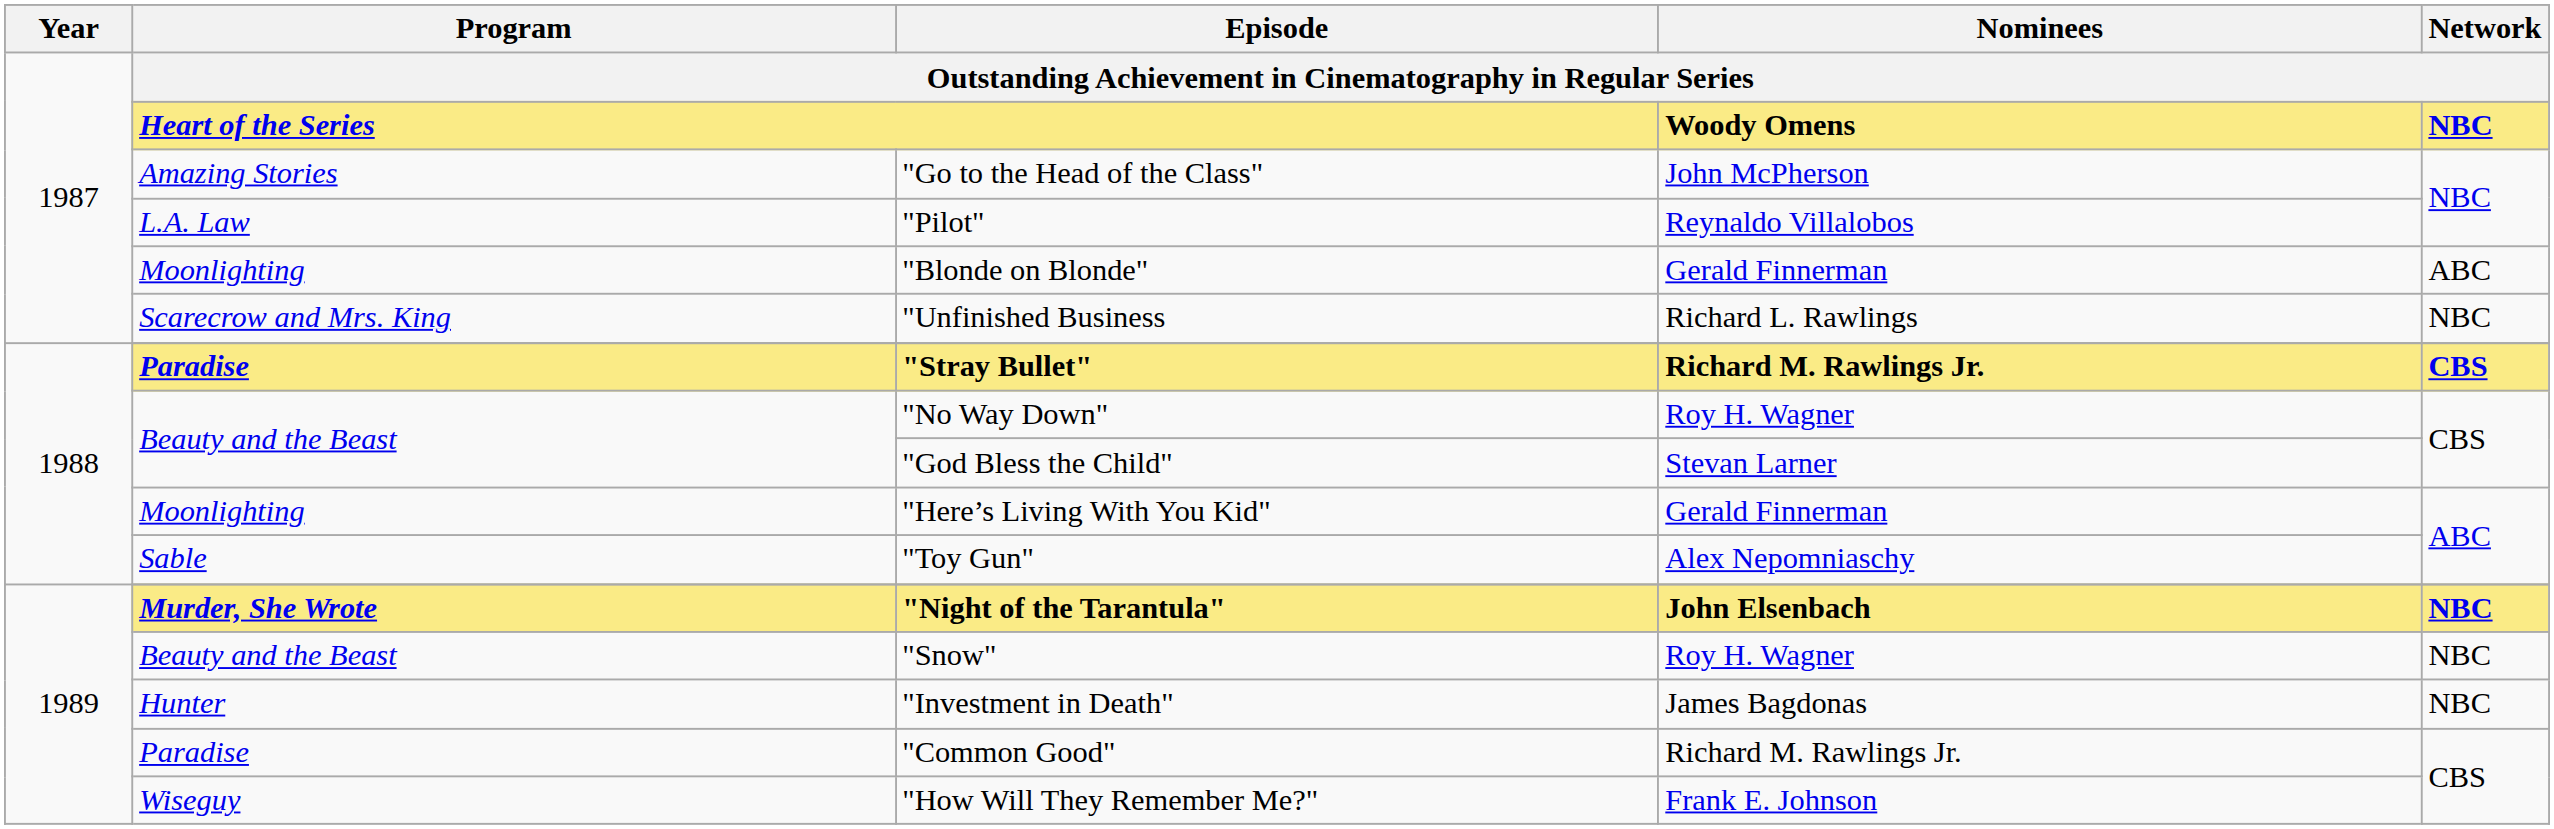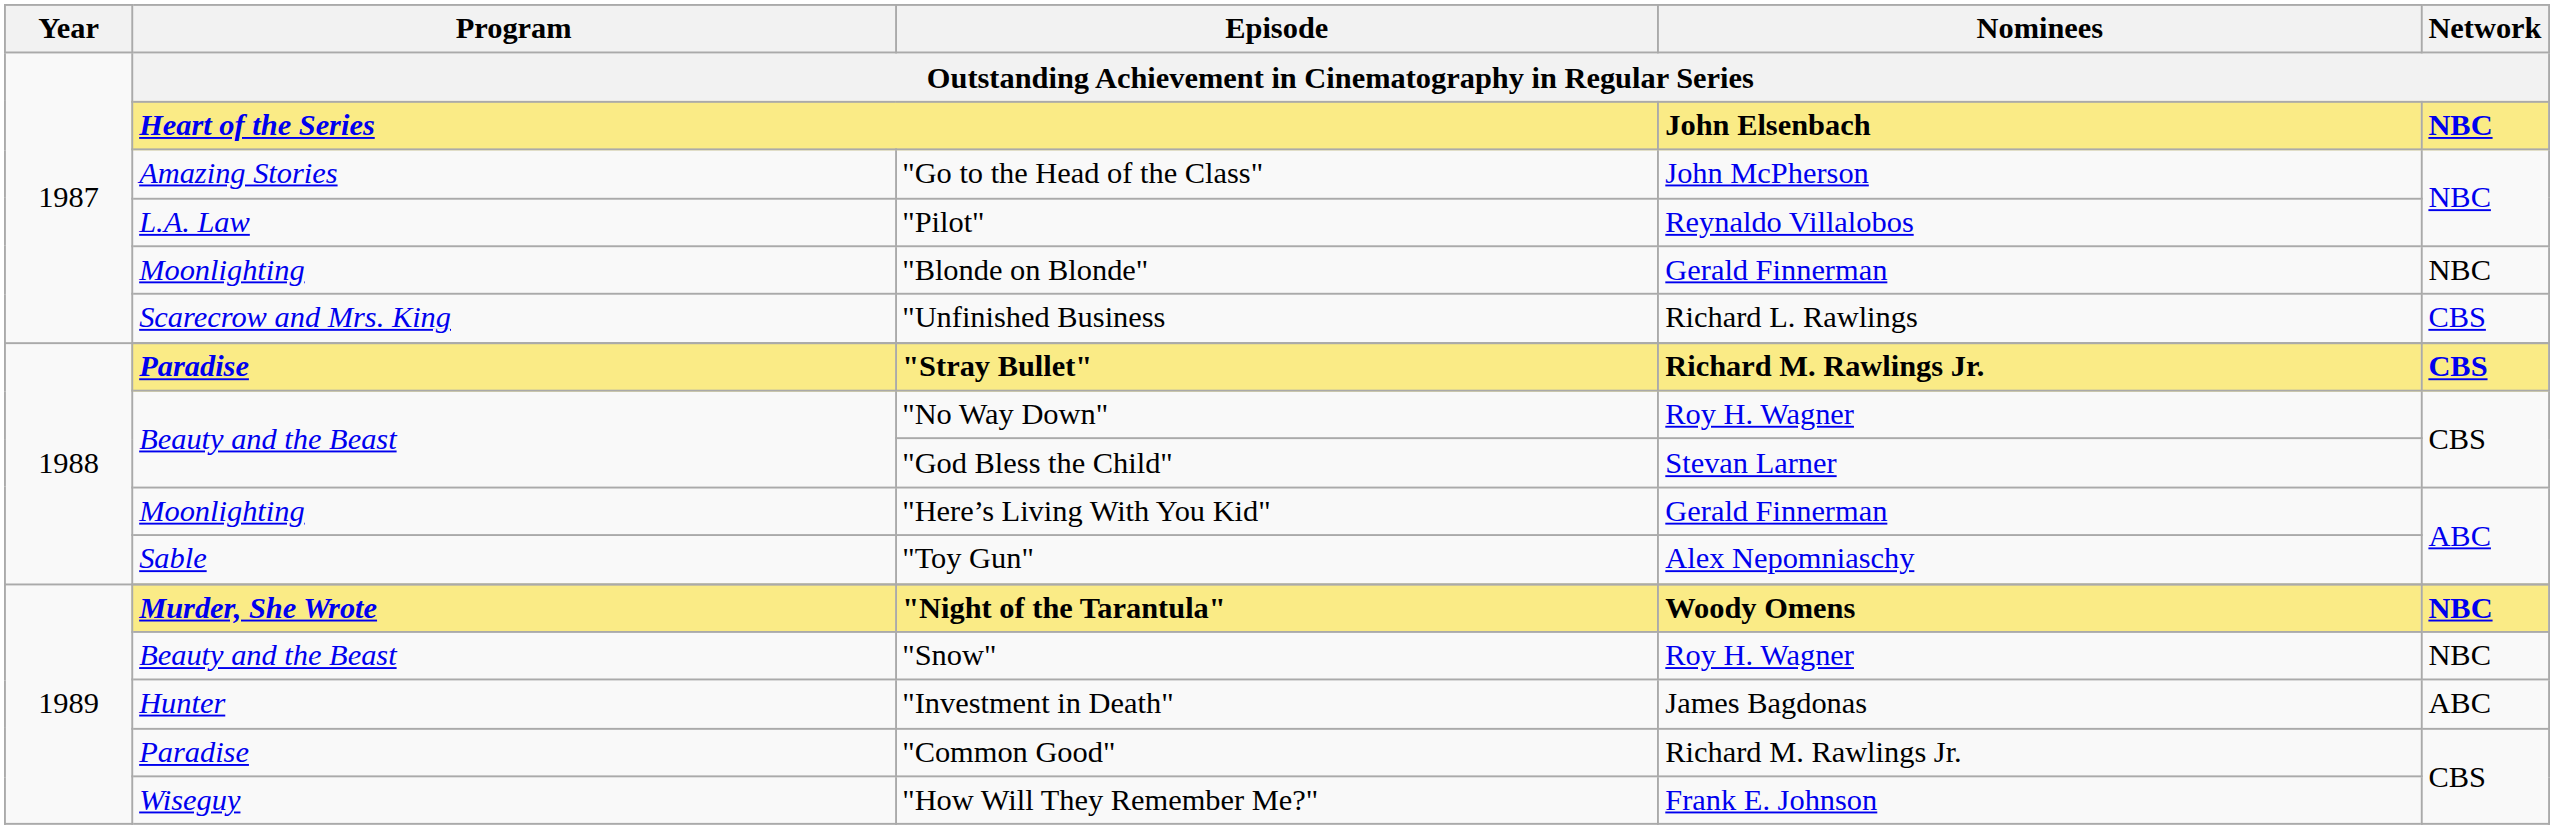(1760, 125) Woody Omens -> (1768, 125) John Elsenbach
(2460, 269) ABC -> (2460, 269) NBC
(2460, 317) NBC -> (2457, 317) CBS
(1768, 607) John Elsenbach -> (1760, 607) Woody Omens
(2460, 703) NBC -> (2460, 703) ABC
